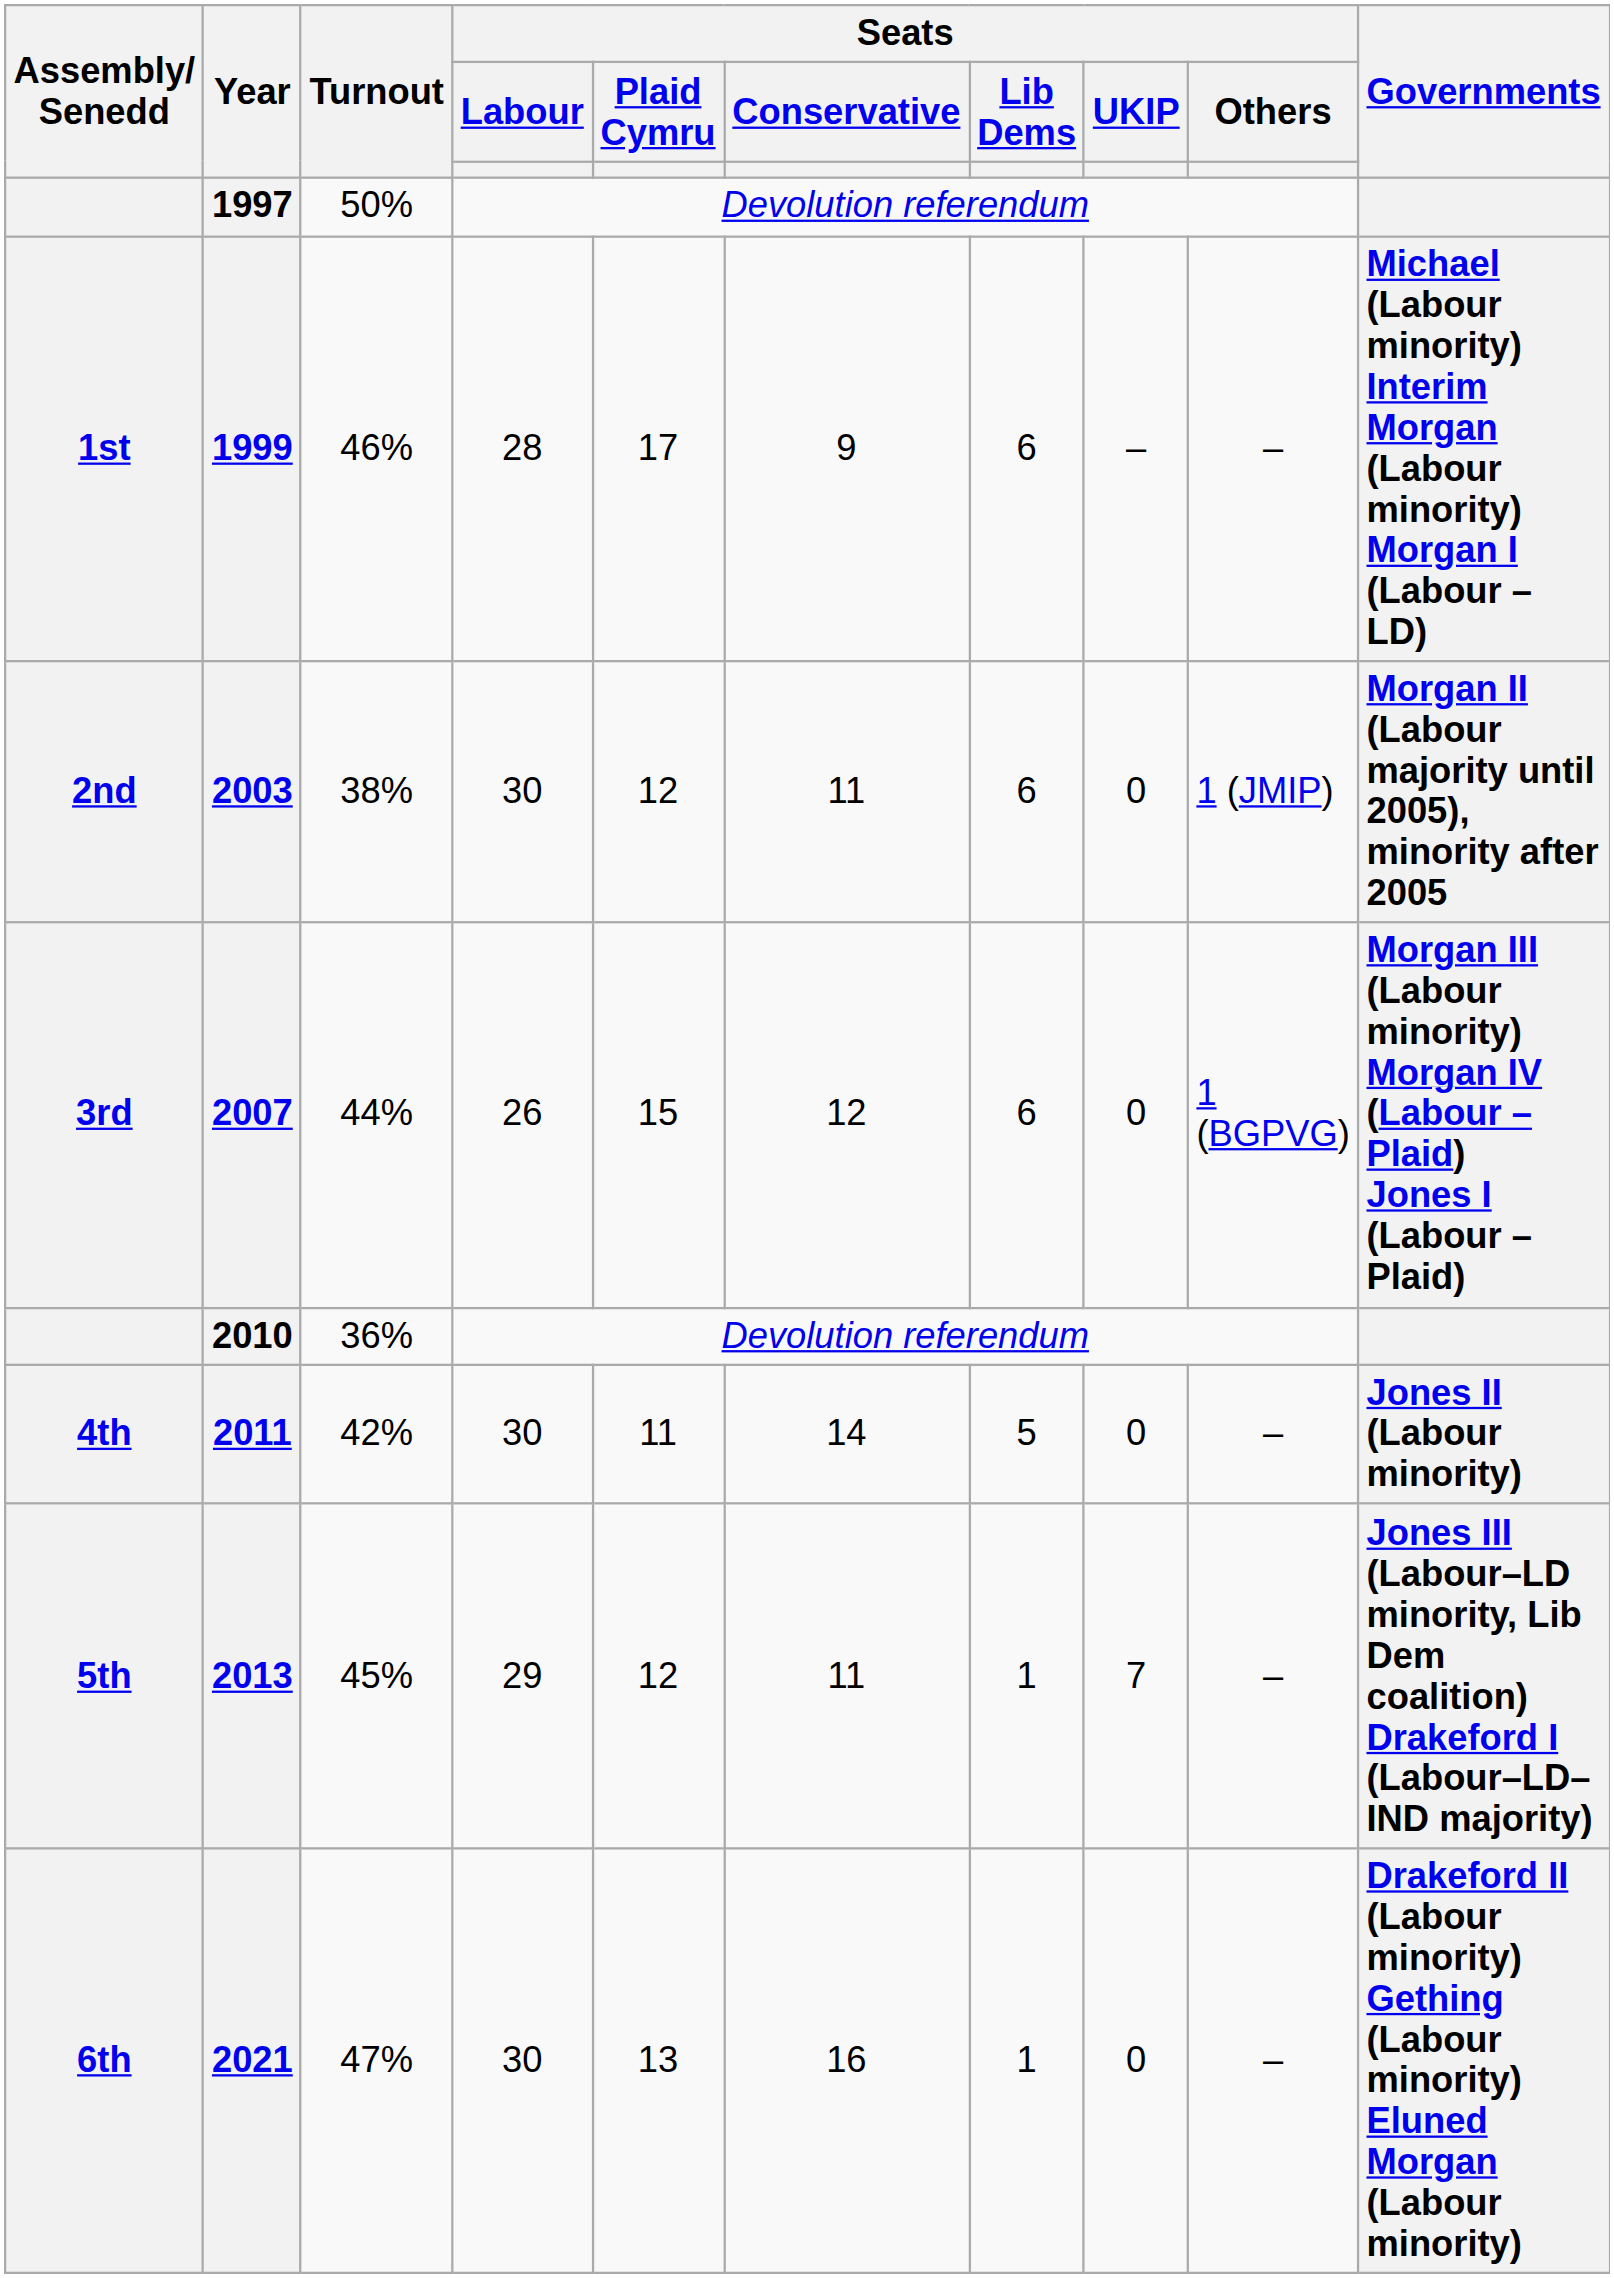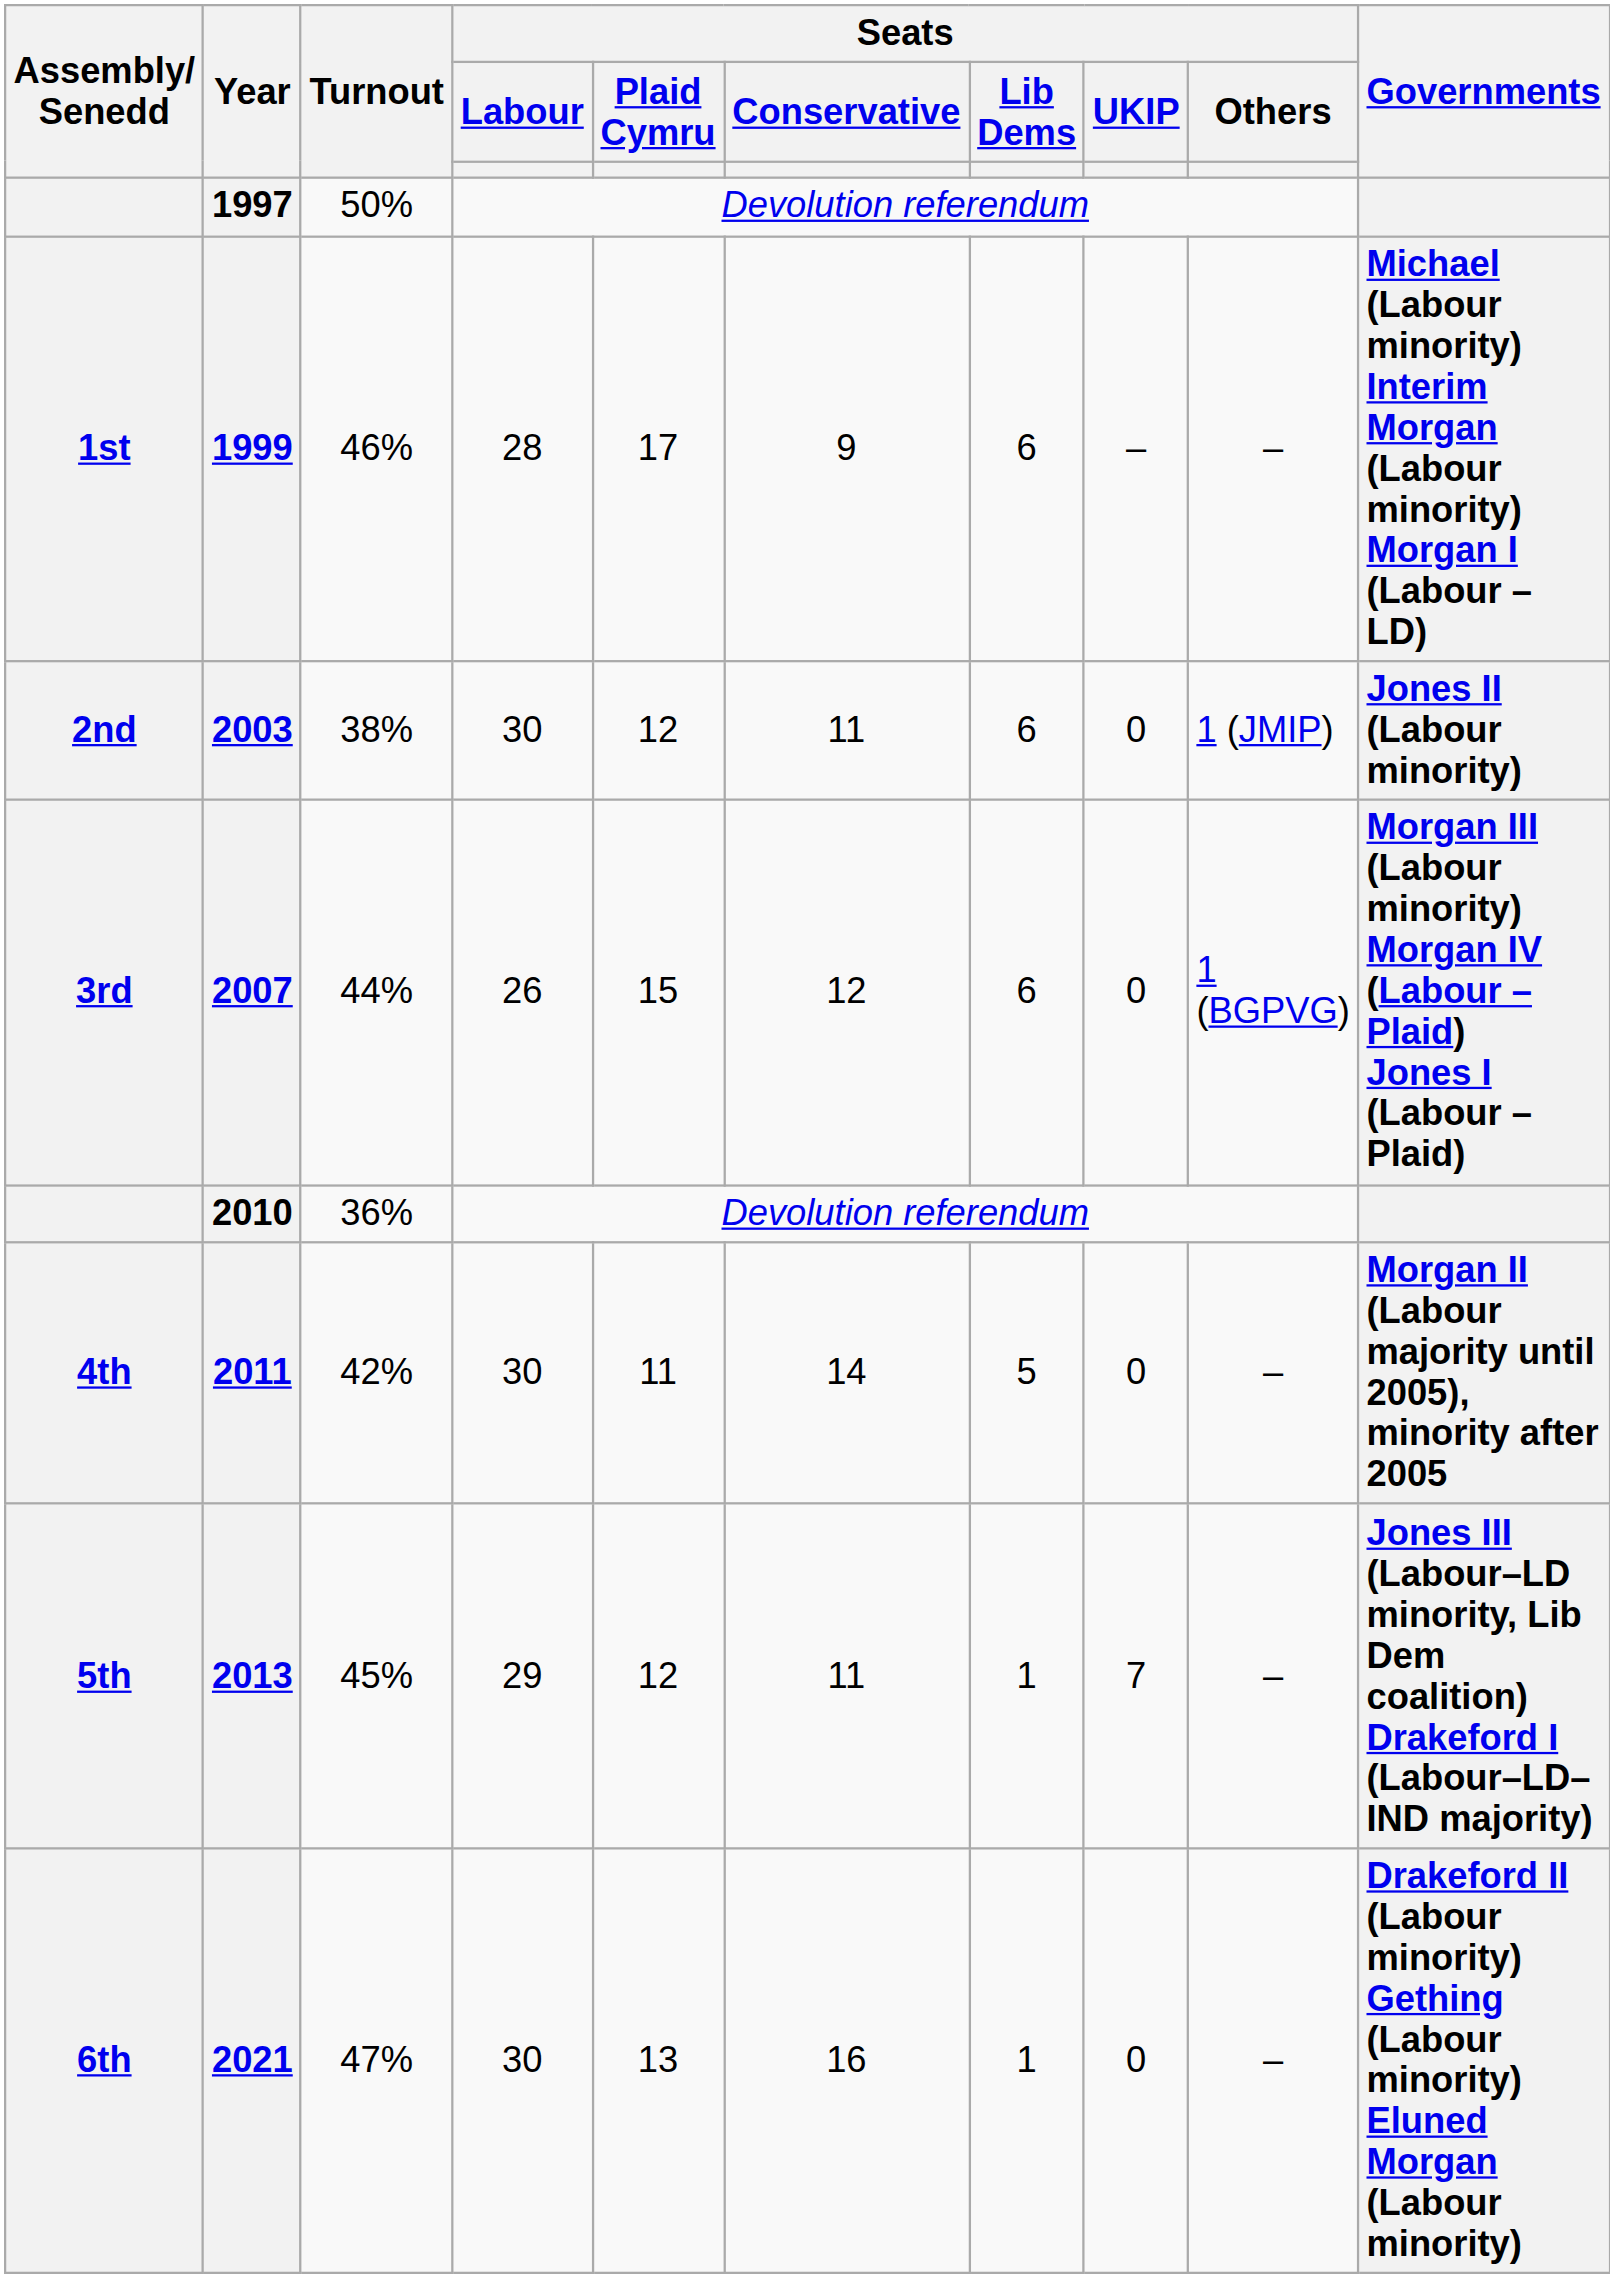(1483, 791) Morgan II (Labour majority until 2005), minority after 2005 -> (1444, 729) Jones II (Labour minority)
(1444, 1433) Jones II (Labour minority) -> (1483, 1372) Morgan II (Labour majority until 2005), minority after 2005
